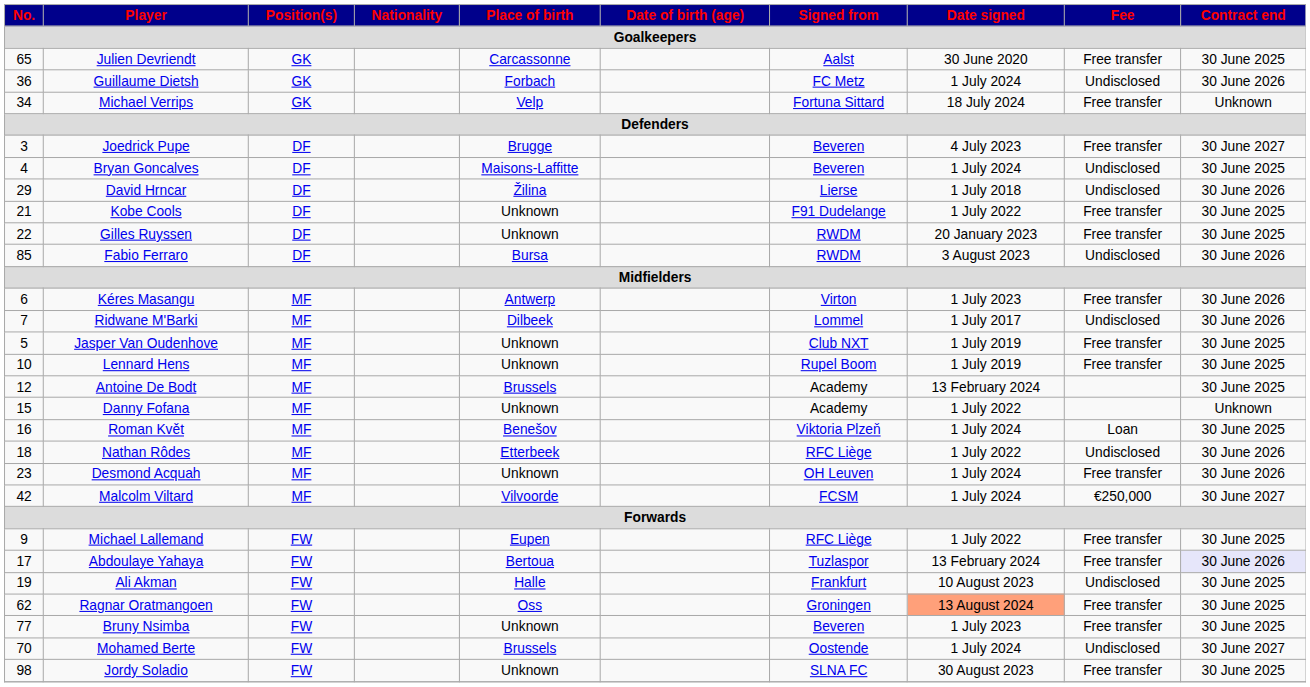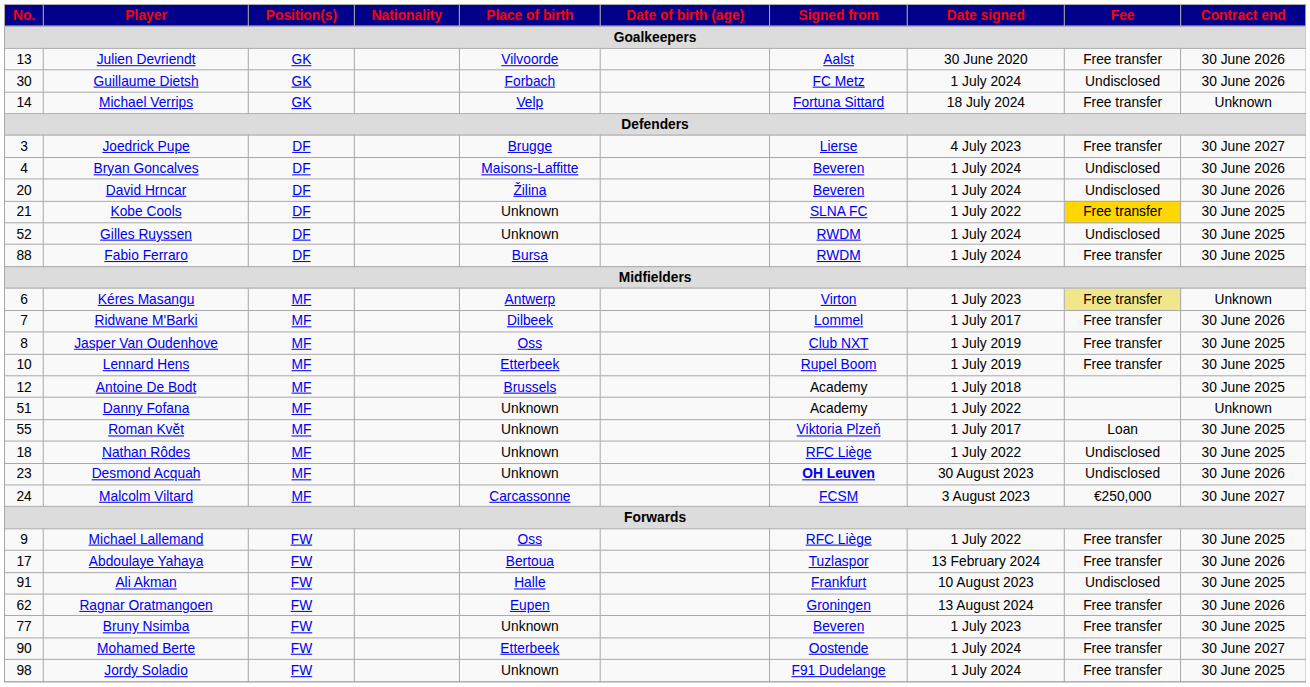(24, 59) 65 -> (24, 59) 13
(530, 59) Carcassonne -> (530, 59) Vilvoorde
(1243, 59) 30 June 2025 -> (1243, 59) 30 June 2026
(24, 80) 36 -> (24, 80) 30
(24, 102) 34 -> (24, 102) 14
(839, 146) Beveren -> (839, 146) Lierse
(1243, 168) 30 June 2025 -> (1243, 168) 30 June 2026
(24, 190) 29 -> (24, 190) 20
(839, 190) Lierse -> (839, 190) Beveren
(986, 190) 1 July 2018 -> (986, 190) 1 July 2024
(839, 211) F91 Dudelange -> (839, 211) SLNA FC
(1123, 211) no background -> (1123, 211) gold background
(24, 233) 22 -> (24, 233) 52
(986, 233) 20 January 2023 -> (986, 233) 1 July 2024
(1123, 233) Free transfer -> (1123, 233) Undisclosed
(24, 255) 85 -> (24, 255) 88
(986, 255) 3 August 2023 -> (986, 255) 1 July 2024
(1123, 255) Undisclosed -> (1123, 255) Free transfer
(1243, 255) 30 June 2026 -> (1243, 255) 30 June 2025
(1123, 299) no background -> (1123, 299) khaki background
(1243, 299) 30 June 2026 -> (1243, 299) Unknown
(1123, 321) Undisclosed -> (1123, 321) Free transfer
(24, 342) 5 -> (24, 342) 8
(530, 342) Unknown -> (530, 342) Oss
(530, 364) Unknown -> (530, 364) Etterbeek
(986, 386) 13 February 2024 -> (986, 386) 1 July 2018
(24, 408) 15 -> (24, 408) 51
(24, 430) 16 -> (24, 430) 55
(530, 430) Benešov -> (530, 430) Unknown
(986, 430) 1 July 2024 -> (986, 430) 1 July 2017
(530, 452) Etterbeek -> (530, 452) Unknown
(1243, 452) 30 June 2026 -> (1243, 452) 30 June 2025
(839, 473) normal -> (839, 473) bold
(986, 473) 1 July 2024 -> (986, 473) 30 August 2023
(1123, 473) Free transfer -> (1123, 473) Undisclosed
(24, 495) 42 -> (24, 495) 24
(530, 495) Vilvoorde -> (530, 495) Carcassonne
(986, 495) 1 July 2024 -> (986, 495) 3 August 2023
(530, 539) Eupen -> (530, 539) Oss
(1243, 561) lavender background -> (1243, 561) no background
(24, 583) 19 -> (24, 583) 91
(530, 604) Oss -> (530, 604) Eupen
(986, 604) lightsalmon background -> (986, 604) no background
(1243, 604) 30 June 2025 -> (1243, 604) 30 June 2026
(24, 648) 70 -> (24, 648) 90
(530, 648) Brussels -> (530, 648) Etterbeek
(1123, 648) Undisclosed -> (1123, 648) Free transfer
(839, 670) SLNA FC -> (839, 670) F91 Dudelange
(986, 670) 30 August 2023 -> (986, 670) 1 July 2024
